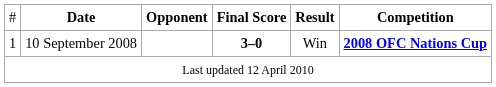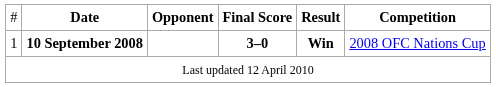(81, 43) normal -> (85, 43) bold
(315, 43) normal -> (321, 43) bold
(415, 43) bold -> (418, 43) normal
